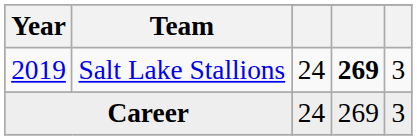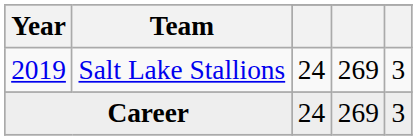(358, 69) bold -> (358, 69) normal
